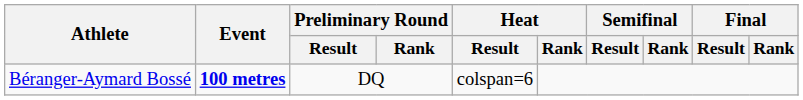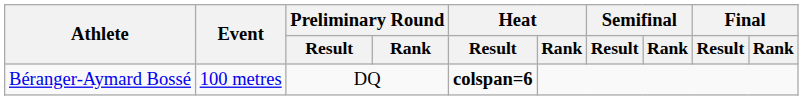(243, 79) bold -> (241, 79) normal
(495, 79) normal -> (493, 79) bold
